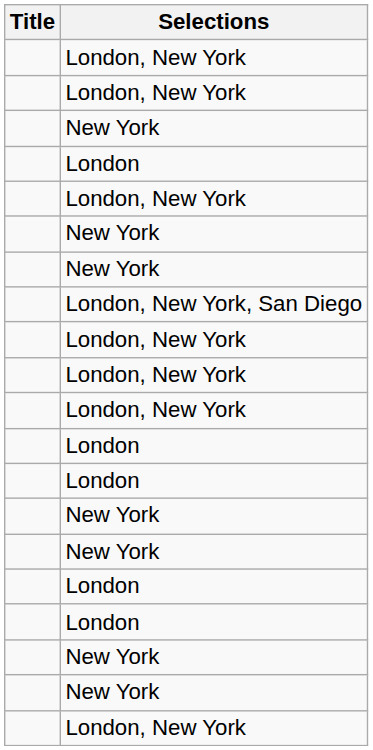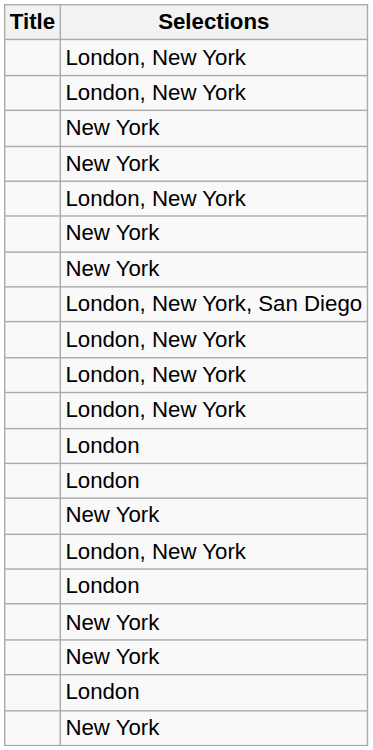(103, 163) London -> (112, 163) New York
(112, 551) New York -> (156, 551) London, New York
(103, 621) London -> (112, 621) New York
(112, 692) New York -> (103, 692) London
(156, 727) London, New York -> (112, 727) New York
